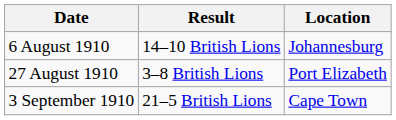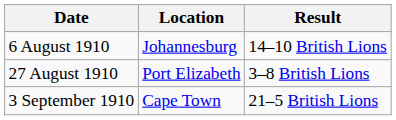columns swapped: (338, 18) <-> (211, 18)
